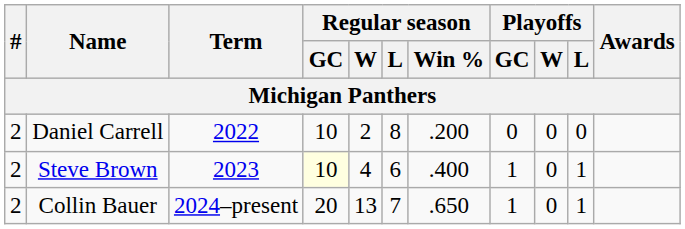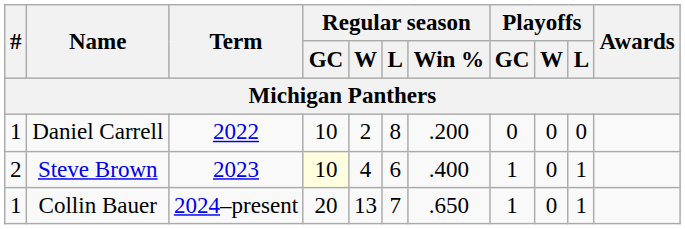(16, 132) 2 -> (16, 132) 1
(16, 205) 2 -> (16, 205) 1
